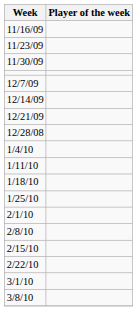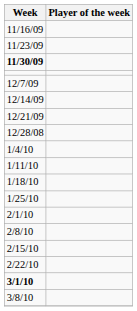(25, 62) normal -> (25, 62) bold
(20, 281) normal -> (20, 281) bold
